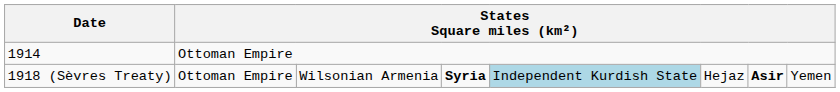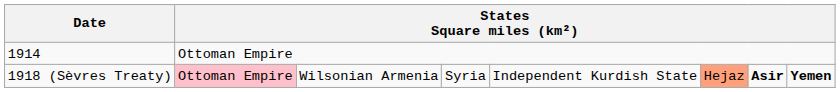(235, 76) no background -> (235, 76) pink background
(466, 76) bold -> (466, 76) normal
(595, 76) lightblue background -> (595, 76) no background
(724, 76) no background -> (724, 76) lightsalmon background
(811, 76) normal -> (811, 76) bold
